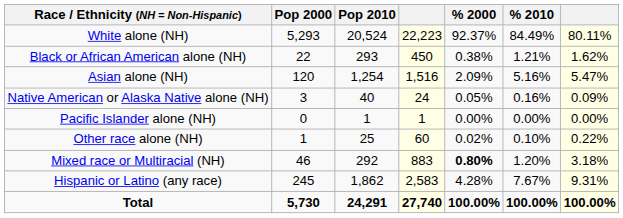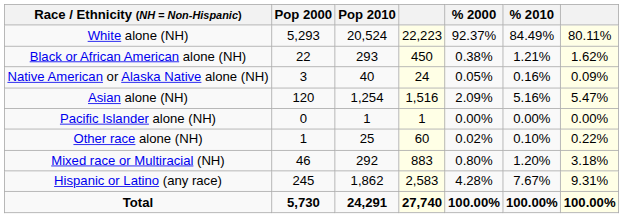rows swapped: (138, 98) <-> (138, 77)
(474, 160) bold -> (474, 160) normal
